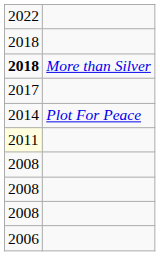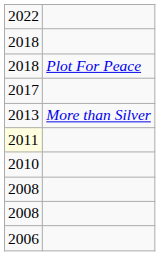(24, 66) bold -> (24, 66) normal
(99, 66) More than Silver -> (94, 66) Plot For Peace
(24, 115) 2014 -> (24, 115) 2013
(94, 115) Plot For Peace -> (99, 115) More than Silver
(24, 164) 2008 -> (24, 164) 2010
